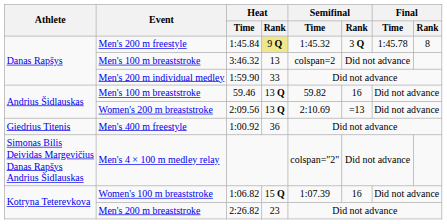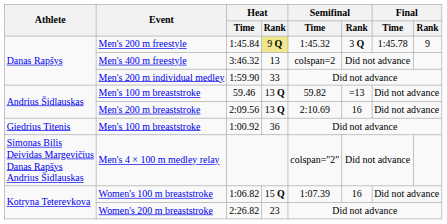(428, 44) 8 -> (428, 44) 9
(150, 61) Men's 100 m breaststroke -> (143, 61) Men's 400 m freestyle
(357, 94) 16 -> (357, 94) =13
(156, 110) Women's 200 m breaststroke -> (150, 110) Men's 200 m breaststroke
(357, 110) =13 -> (357, 110) 16
(143, 126) Men's 400 m freestyle -> (150, 126) Men's 100 m breaststroke
(150, 211) Men's 200 m breaststroke -> (156, 211) Women's 200 m breaststroke
